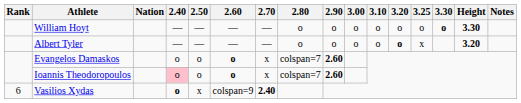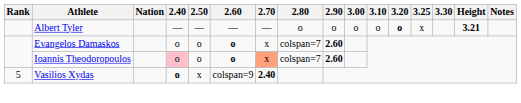- row: (62, 28)
(471, 43) 3.20 -> (471, 28) 3.21
(267, 75) no background -> (267, 59) lightsalmon background
(18, 91) 6 -> (18, 75) 5
